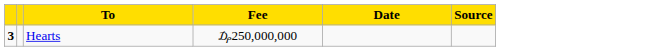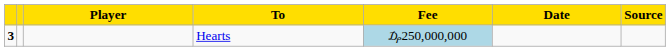+ column: (108, 14)
(258, 35) no background -> (428, 35) lightblue background
